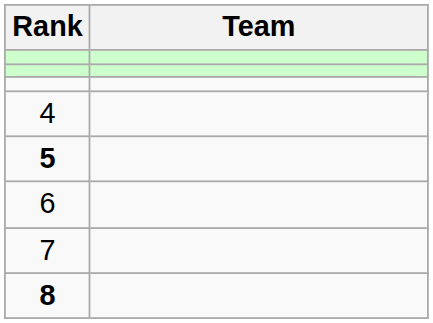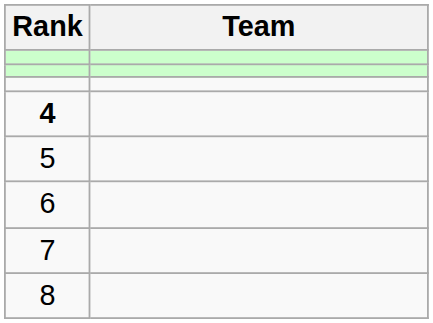(48, 112) normal -> (48, 112) bold
(48, 158) bold -> (48, 158) normal
(48, 295) bold -> (48, 295) normal
